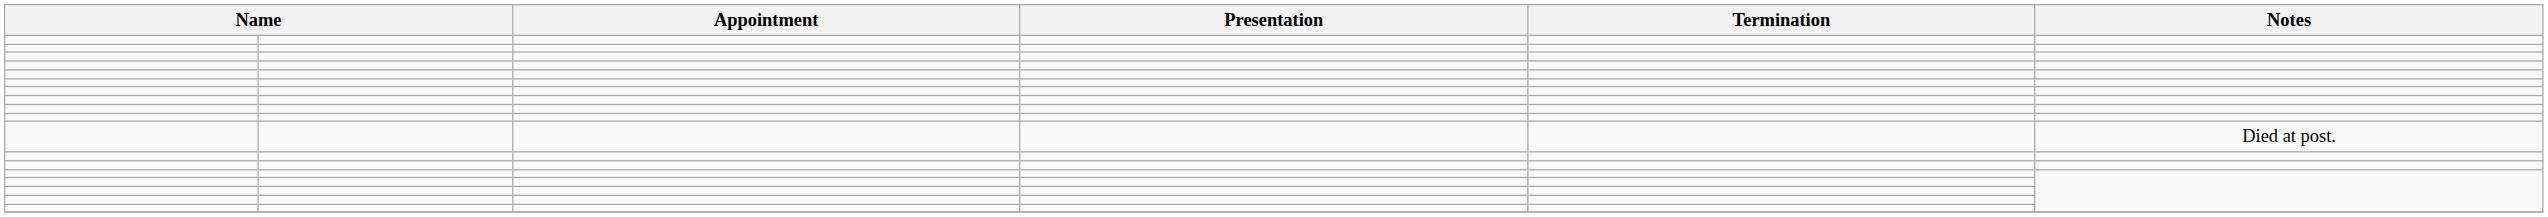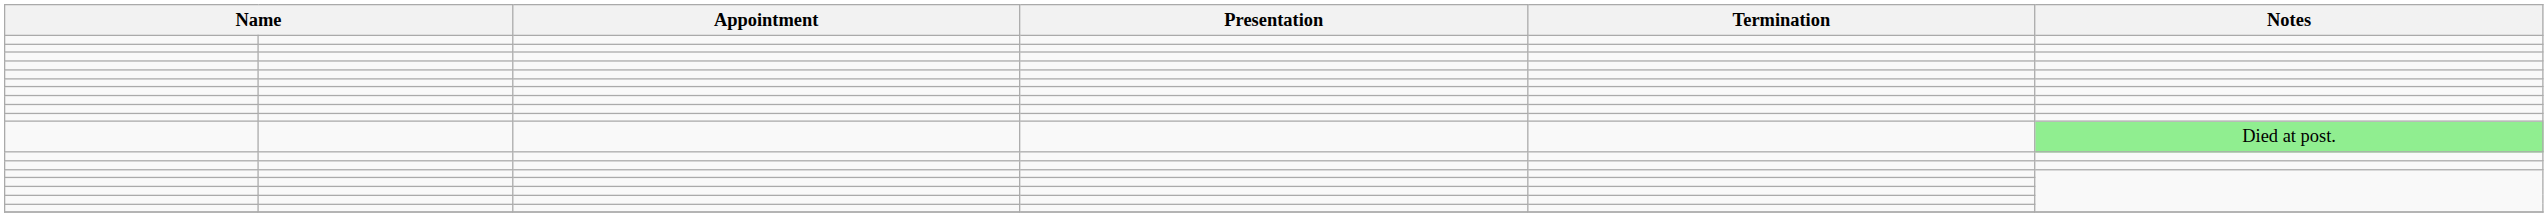(2289, 136) no background -> (2289, 136) lightgreen background
